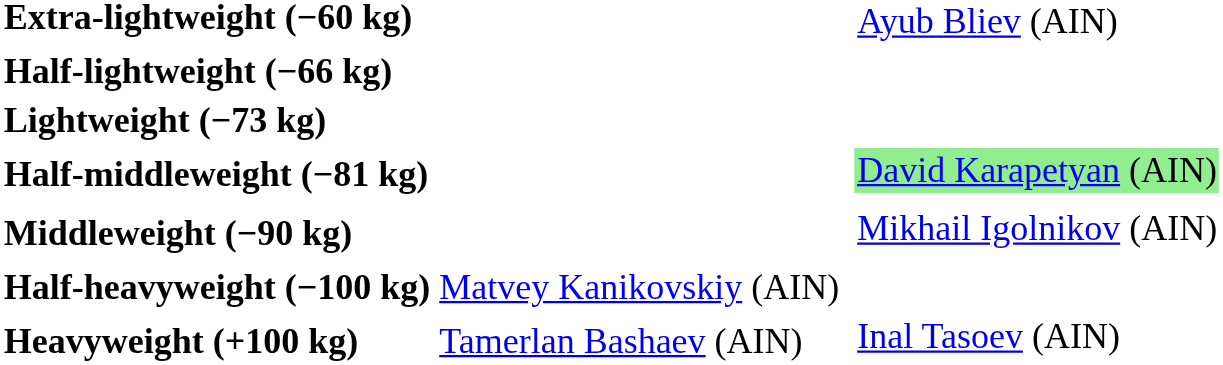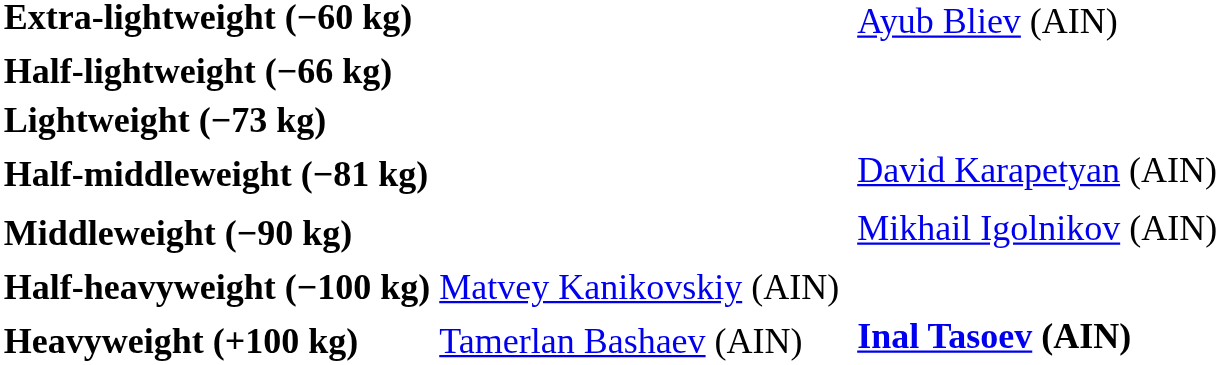(1037, 169) lightgreen background -> (1037, 169) no background
(989, 336) normal -> (994, 336) bold
